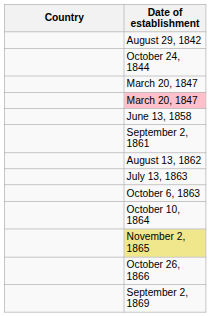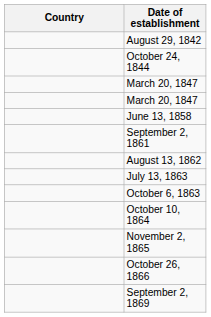(162, 100) pink background -> (162, 100) no background
(156, 243) khaki background -> (156, 243) no background
